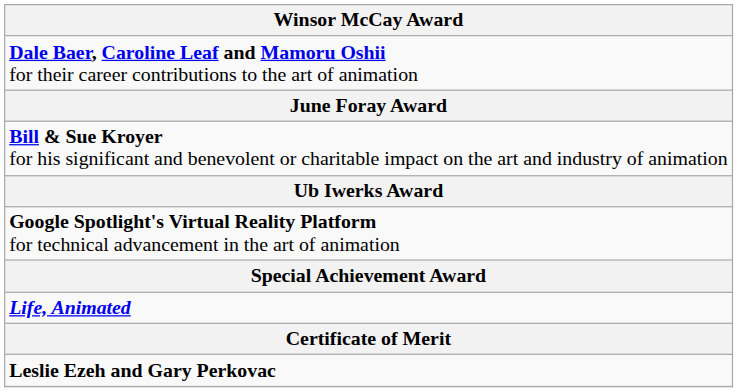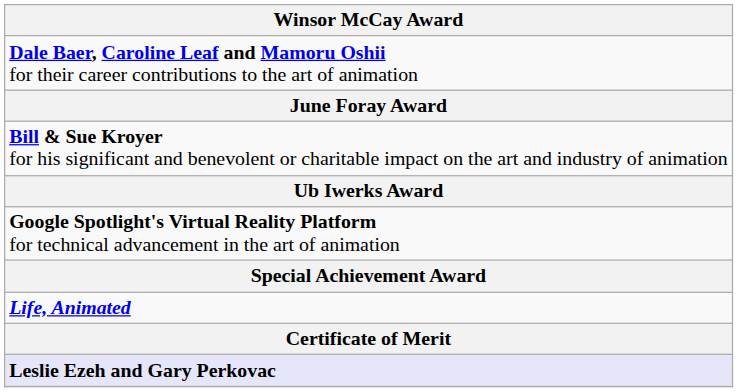(143, 370) no background -> (143, 370) lavender background
